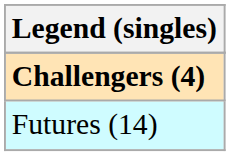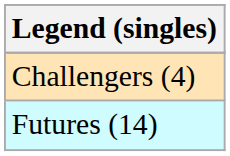(109, 76) bold -> (104, 76) normal
